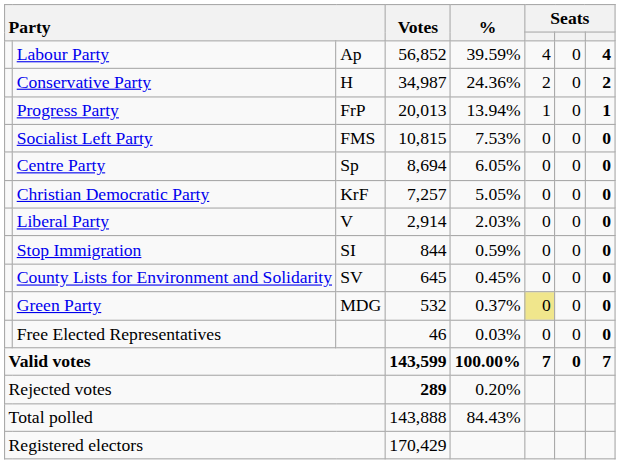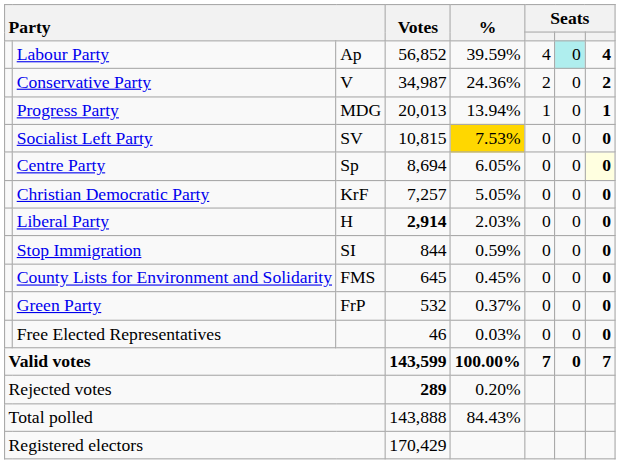(576, 54) no background -> (576, 54) paleturquoise background
(346, 82) H -> (346, 82) V
(353, 110) FrP -> (361, 110) MDG
(358, 138) FMS -> (351, 138) SV
(498, 138) no background -> (498, 138) gold background
(607, 166) no background -> (607, 166) lightyellow background
(346, 221) V -> (346, 221) H
(427, 221) normal -> (427, 221) bold
(351, 277) SV -> (358, 277) FMS
(361, 305) MDG -> (353, 305) FrP
(546, 305) khaki background -> (546, 305) no background
